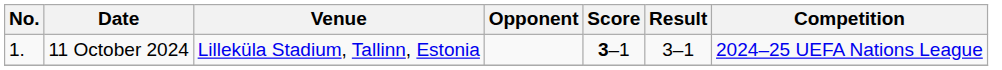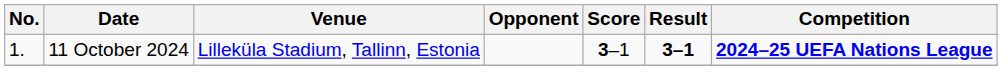(678, 49) normal -> (678, 49) bold
(849, 49) normal -> (854, 49) bold
